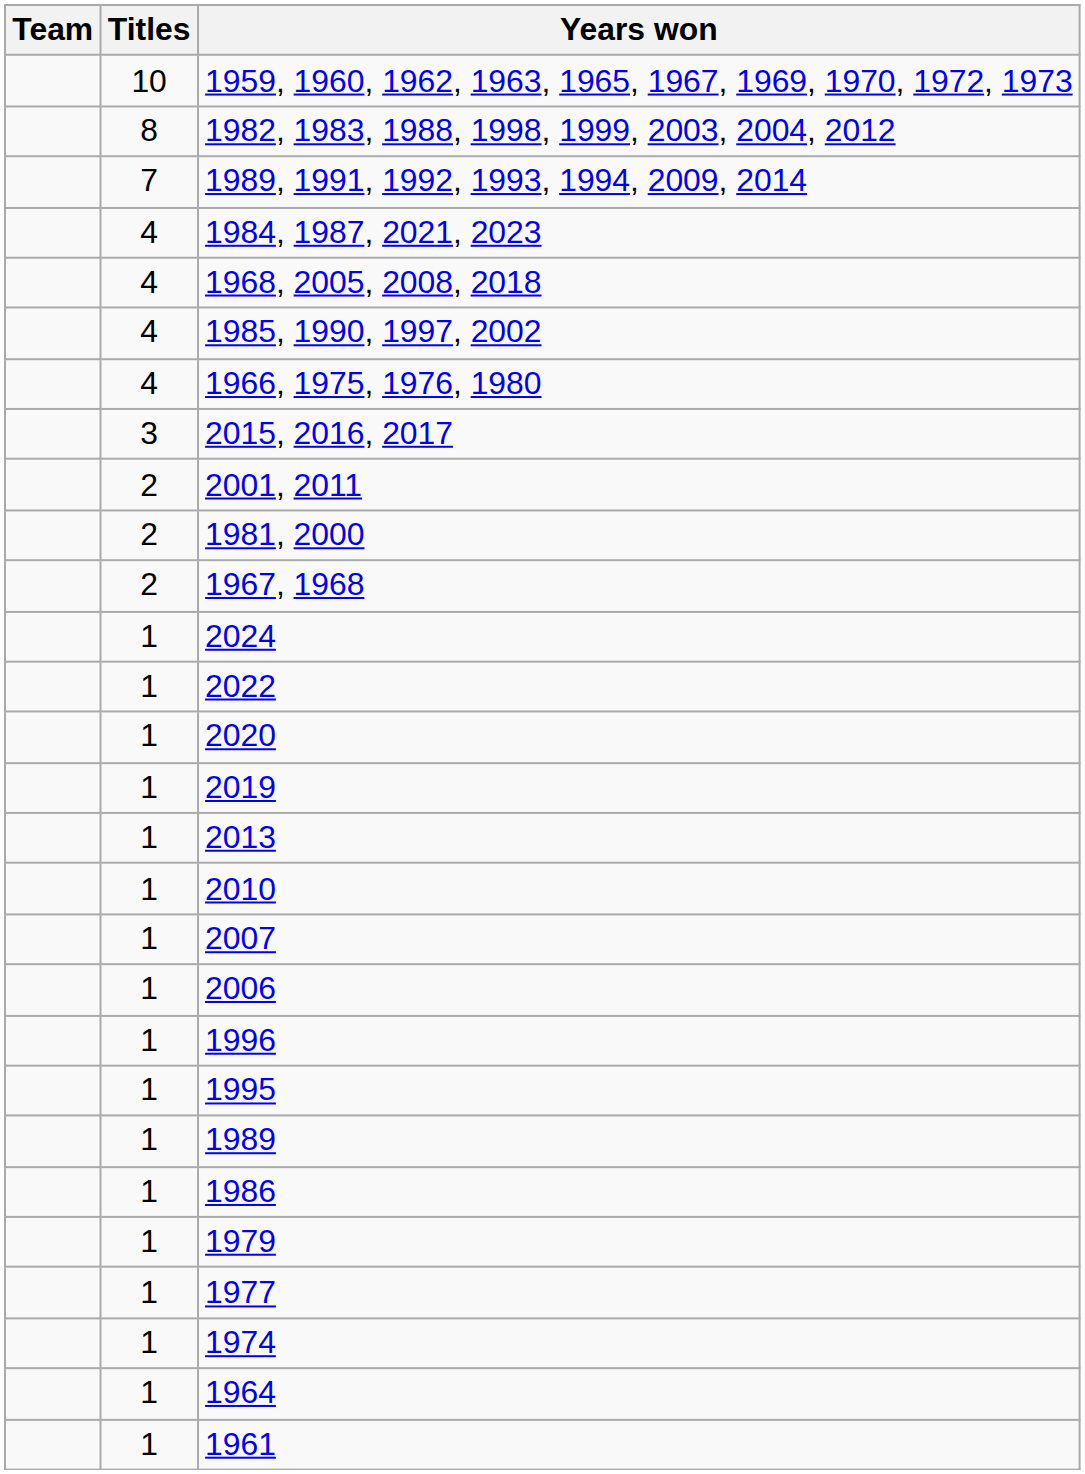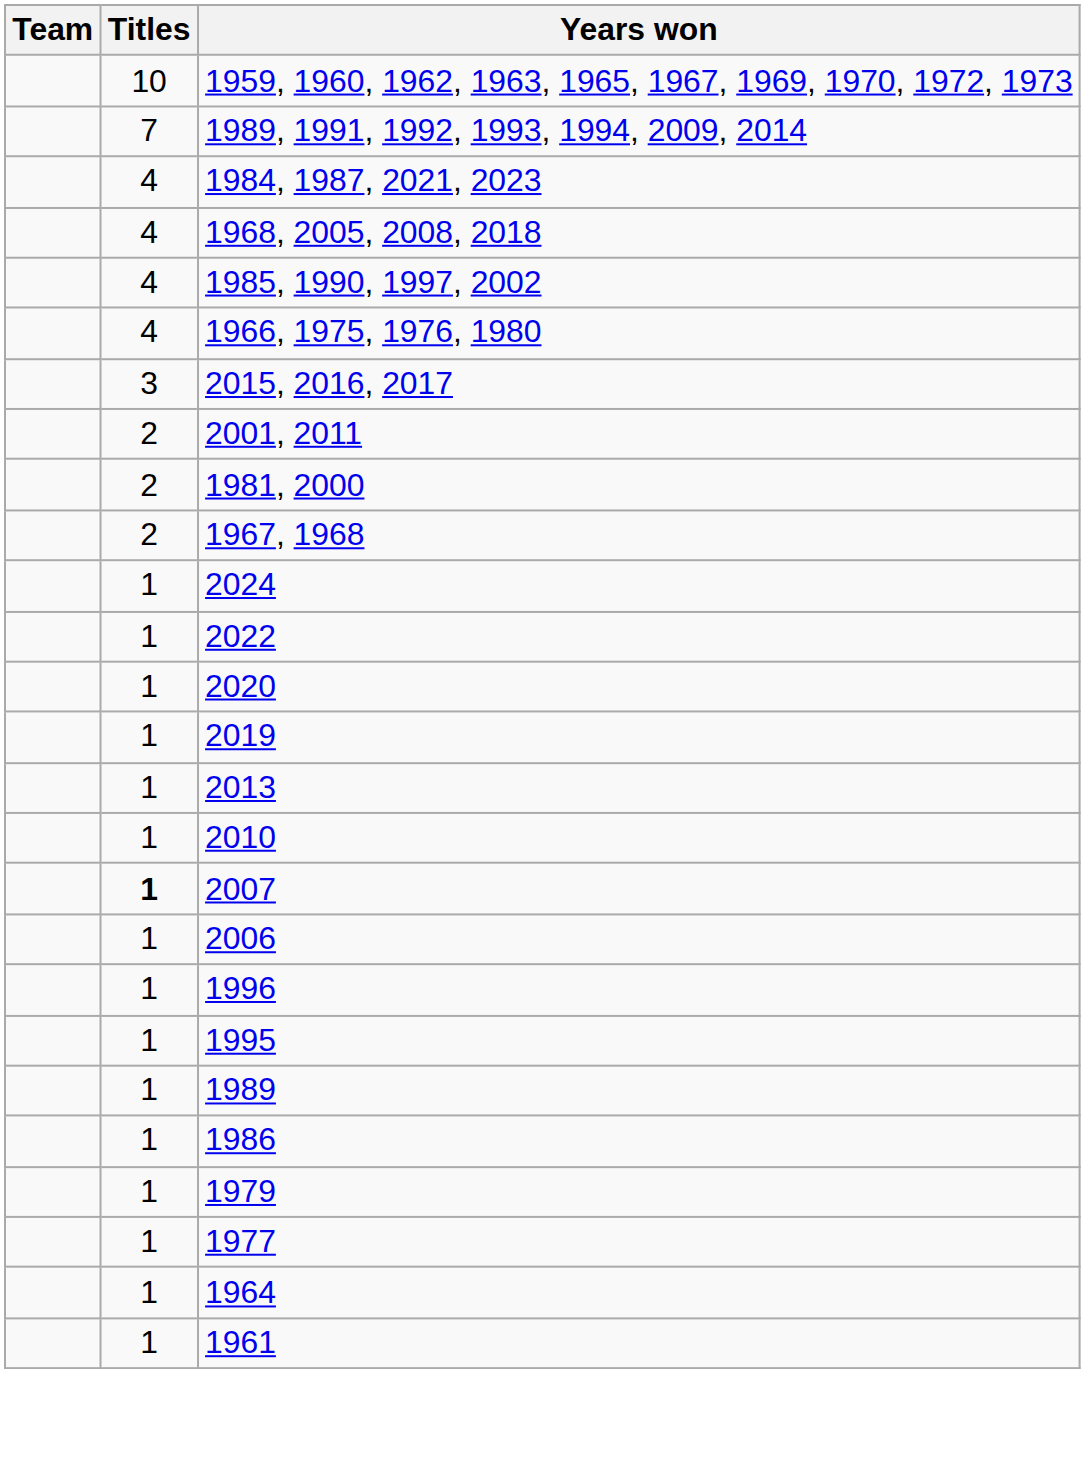- row: (550, 130)
(149, 938) normal -> (149, 888) bold
- row: (240, 1342)
